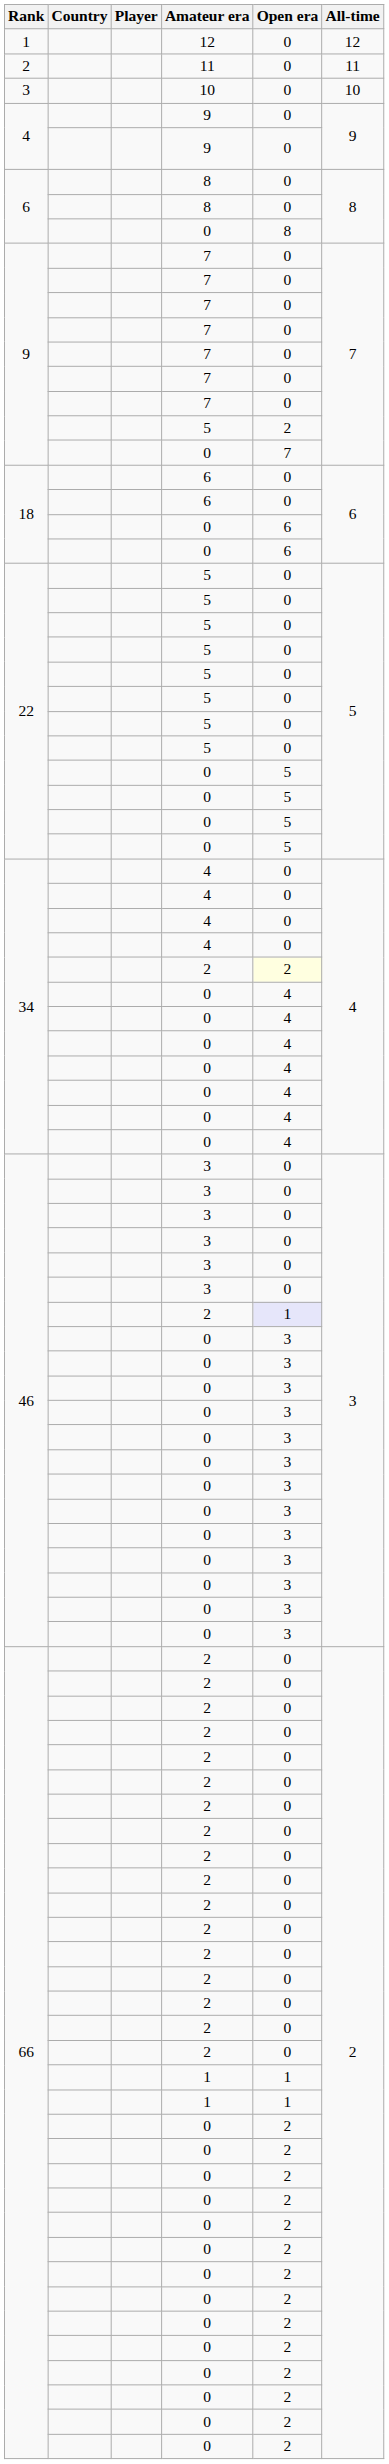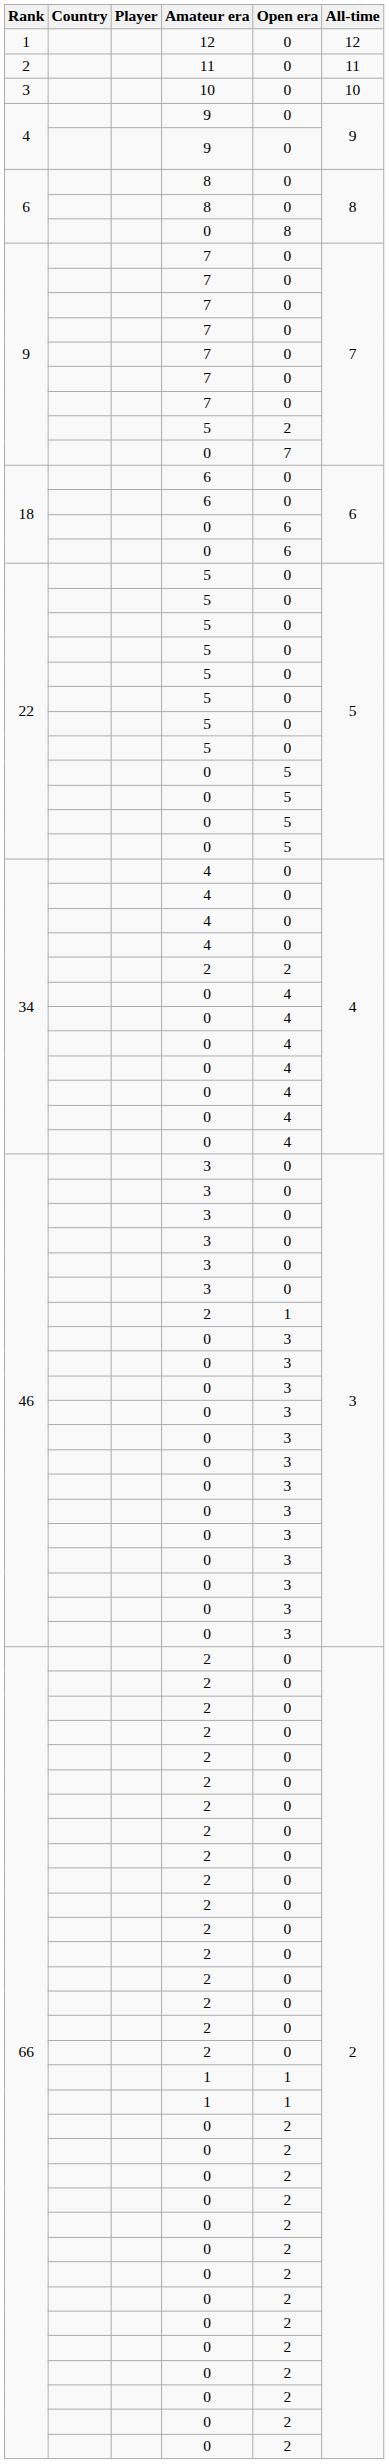(287, 969) lightyellow background -> (287, 969) no background
(287, 1314) lavender background -> (287, 1314) no background
